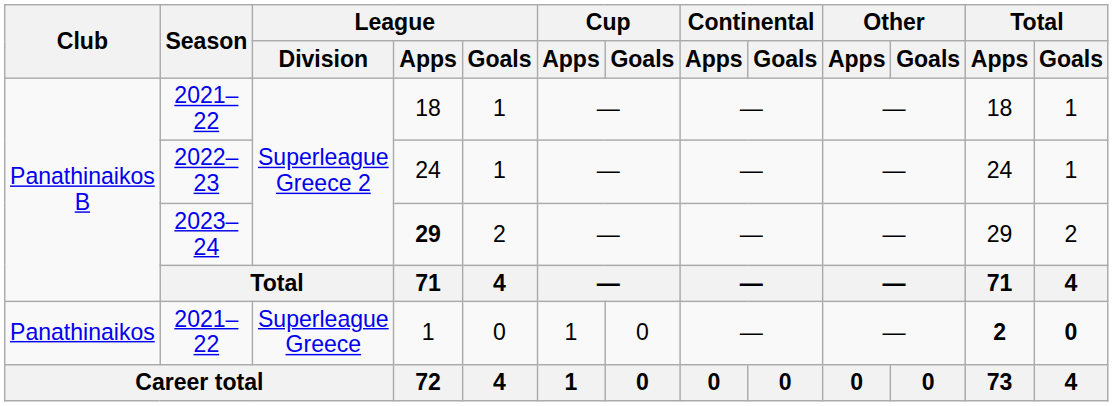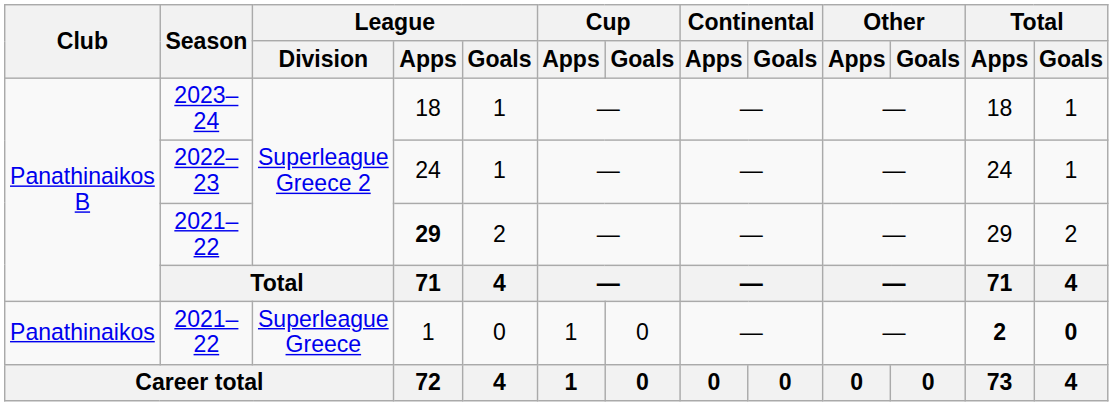(206, 108) 2021–22 -> (206, 108) 2023–24
(206, 233) 2023–24 -> (206, 233) 2021–22
